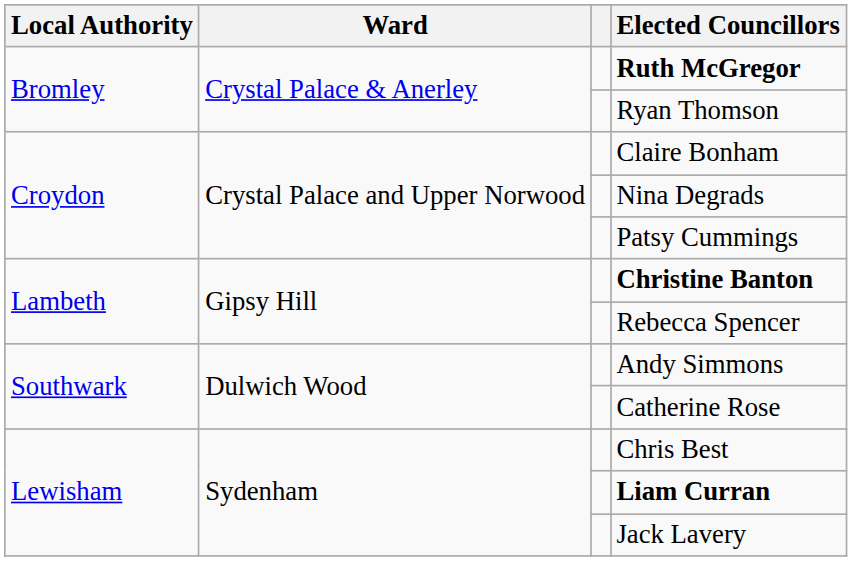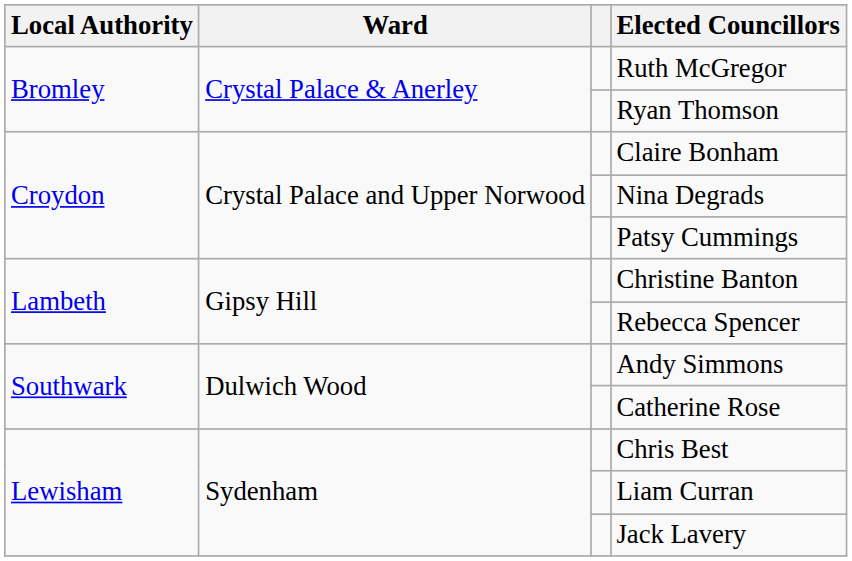(709, 68) bold -> (701, 68) normal
(715, 279) bold -> (707, 279) normal
(693, 491) bold -> (685, 491) normal
